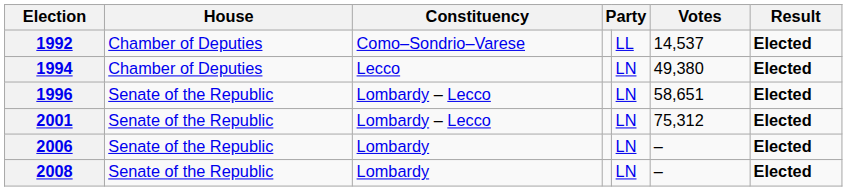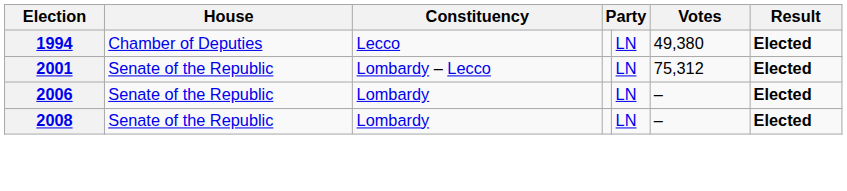- row: (54, 43)
- row: (54, 95)
